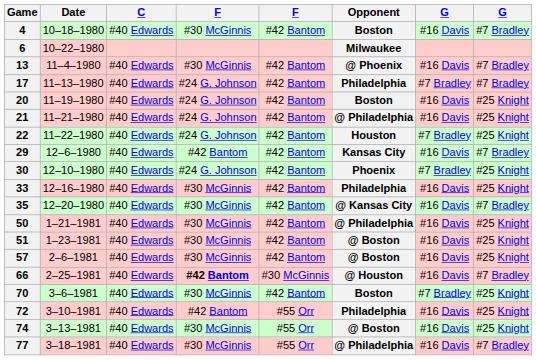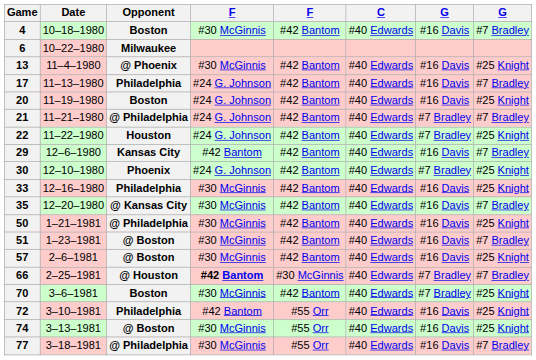columns swapped: (374, 13) <-> (141, 13)
(503, 65) #7 Bradley -> (503, 65) #25 Knight
(445, 83) #7 Bradley -> (445, 83) #16 Davis
(445, 118) #16 Davis -> (445, 118) #7 Bradley
(503, 118) #25 Knight -> (503, 118) #7 Bradley
(503, 240) #25 Knight -> (503, 240) #7 Bradley
(445, 275) #16 Davis -> (445, 275) #7 Bradley
